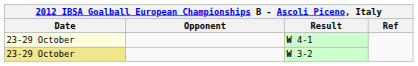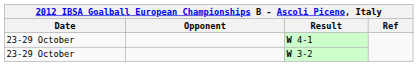(40, 40) lightyellow background -> (40, 40) no background
(40, 54) khaki background -> (40, 54) no background
